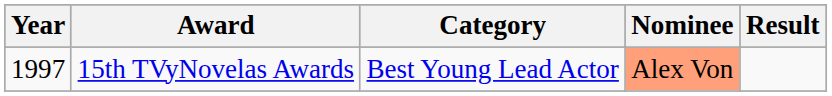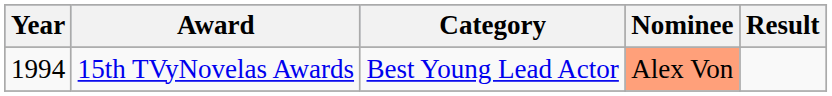(38, 68) 1997 -> (38, 68) 1994
